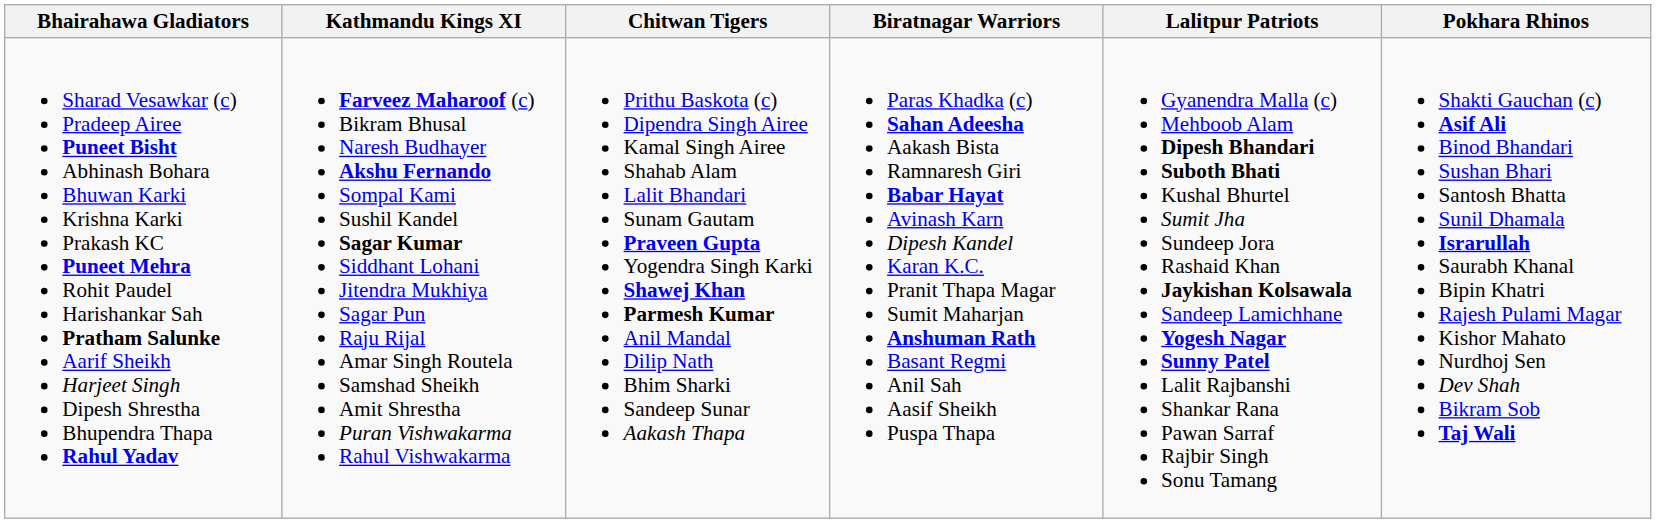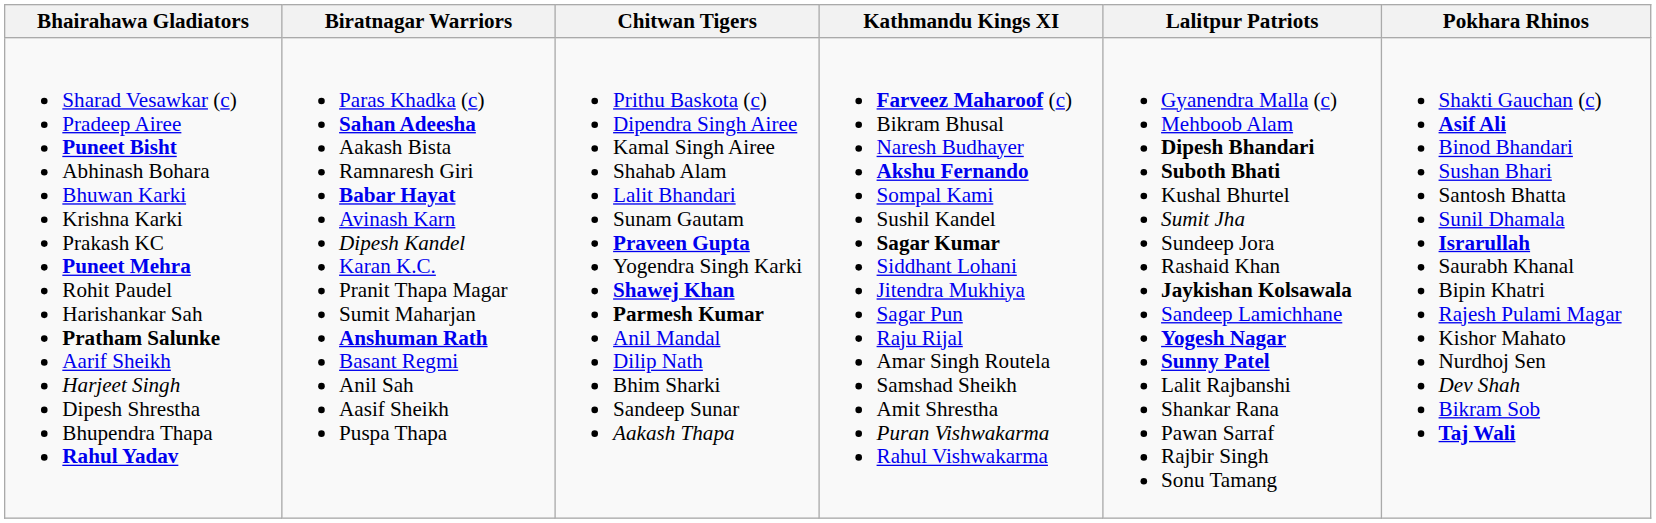columns swapped: (966, 21) <-> (424, 21)
